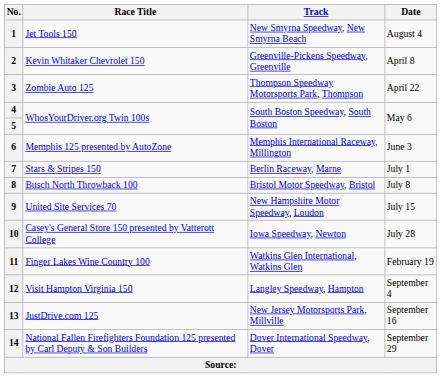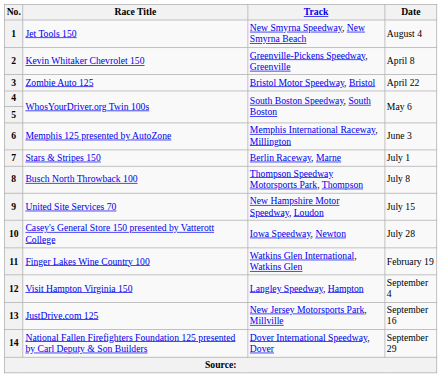(306, 88) Thompson Speedway Motorsports Park, Thompson -> (313, 82) Bristol Motor Speedway, Bristol
(313, 184) Bristol Motor Speedway, Bristol -> (306, 179) Thompson Speedway Motorsports Park, Thompson
